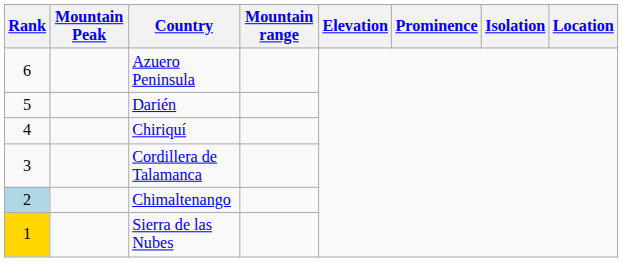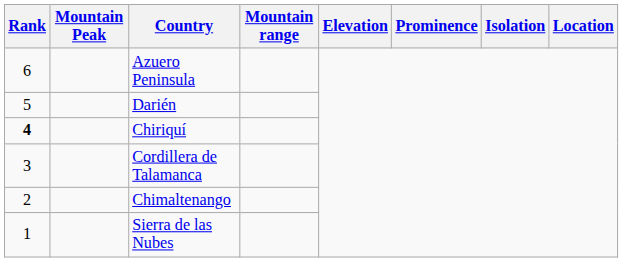(27, 130) normal -> (27, 130) bold
(27, 199) lightblue background -> (27, 199) no background
(27, 234) gold background -> (27, 234) no background
